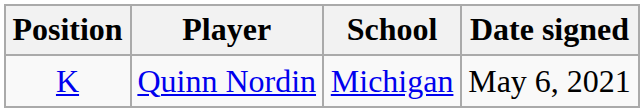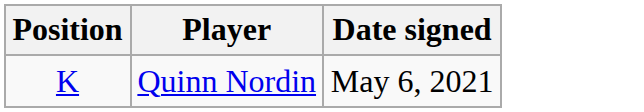- column: (392, 29)
